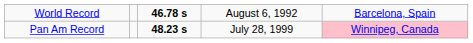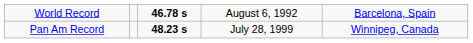(395, 30) pink background -> (395, 30) no background
